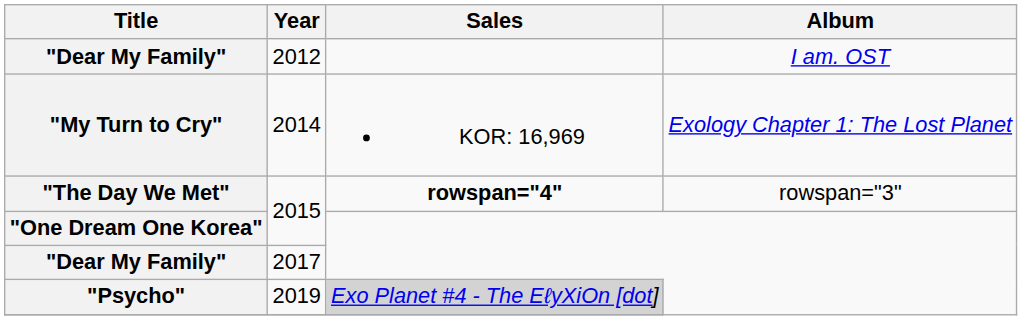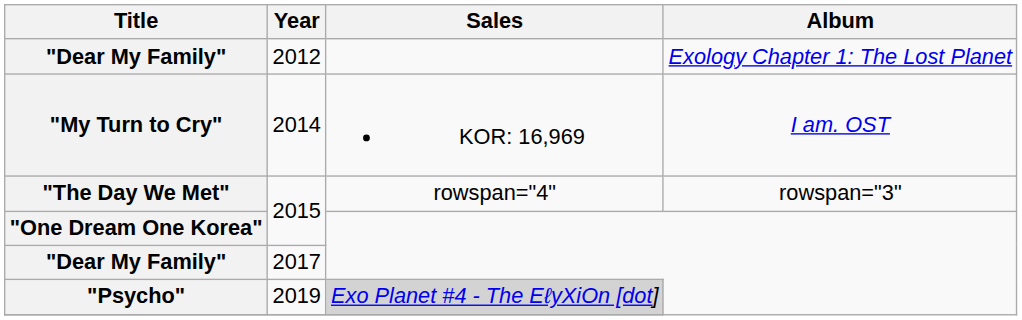(840, 56) I am. OST -> (840, 56) Exology Chapter 1: The Lost Planet
(840, 124) Exology Chapter 1: The Lost Planet -> (840, 124) I am. OST
(495, 193) bold -> (495, 193) normal
